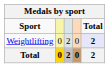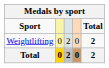(93, 40) lavender background -> (93, 40) no background
